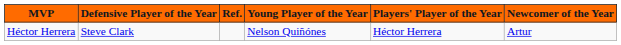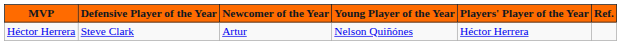columns swapped: (560, 13) <-> (232, 13)
